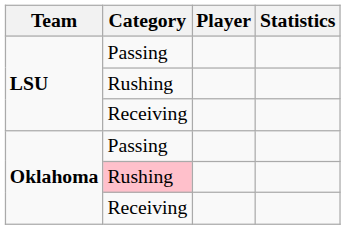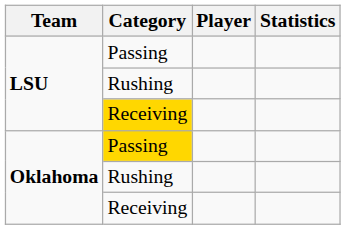(147, 114) no background -> (147, 114) gold background
(138, 145) no background -> (138, 145) gold background
(140, 176) pink background -> (140, 176) no background
